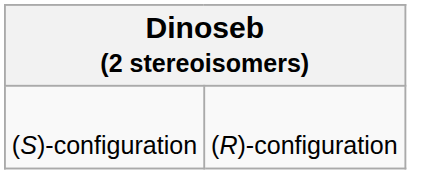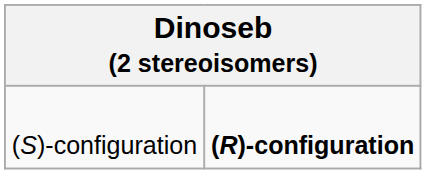(304, 145) normal -> (313, 143) bold
